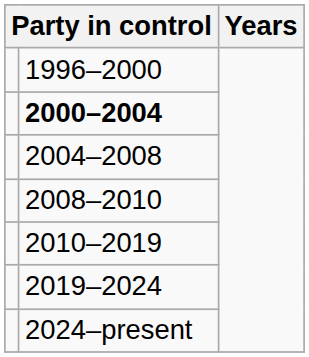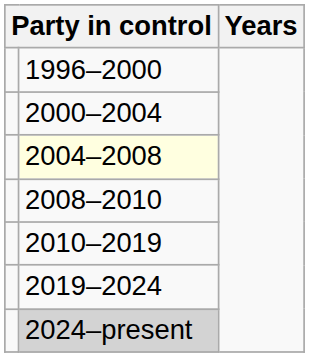(94, 112) bold -> (94, 112) normal
(94, 156) no background -> (94, 156) lightyellow background
(109, 329) no background -> (109, 329) lightgrey background
